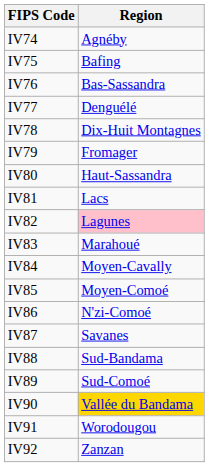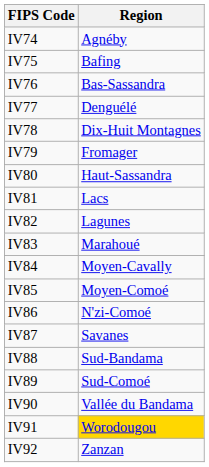(106, 221) pink background -> (106, 221) no background
(137, 404) gold background -> (137, 404) no background
(119, 426) no background -> (119, 426) gold background
